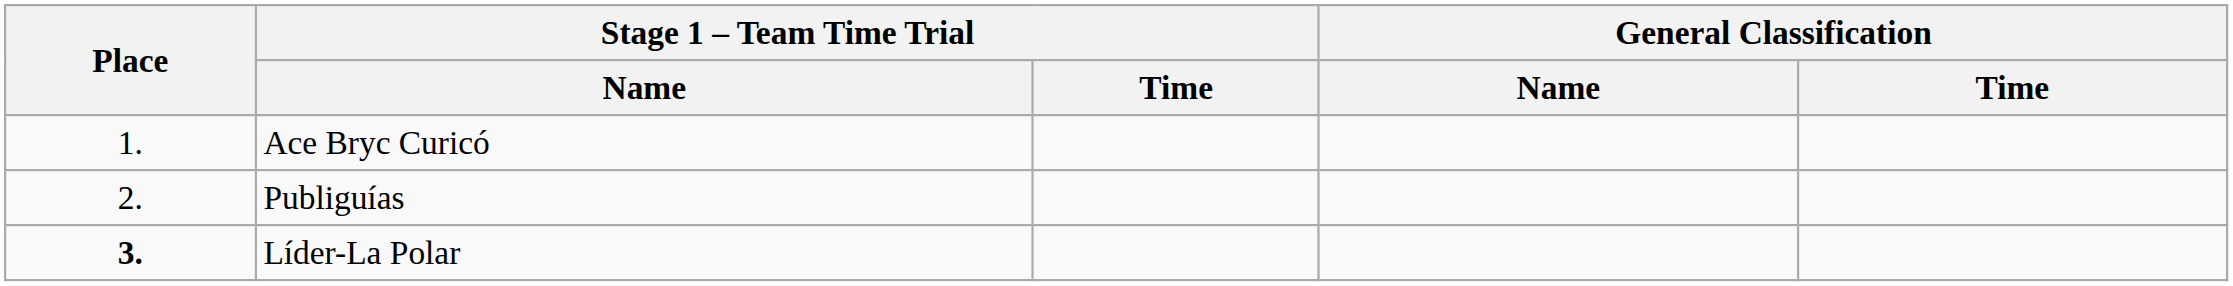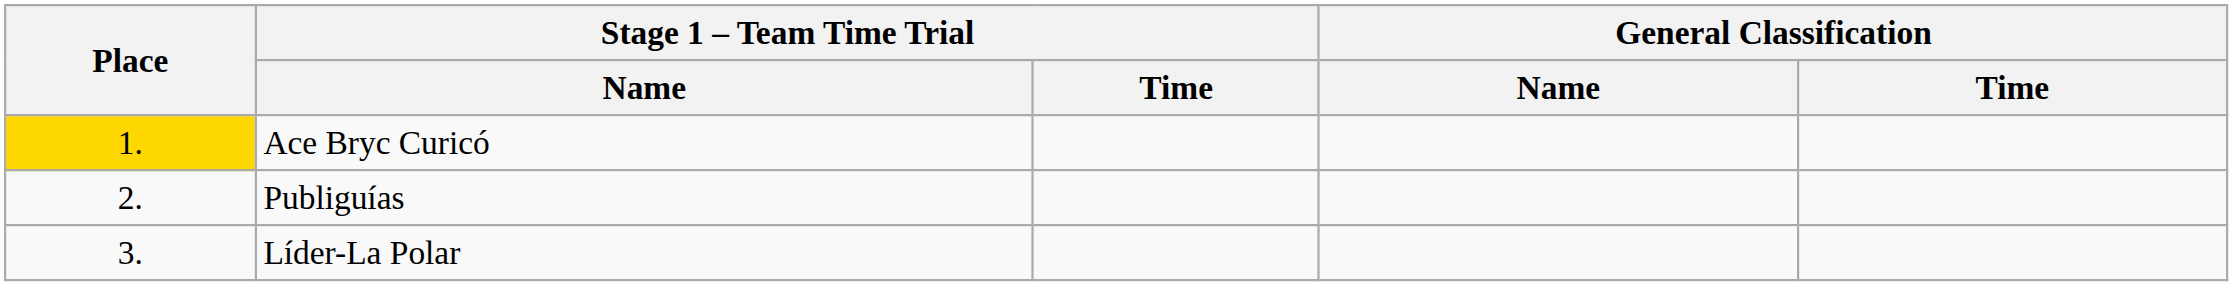(130, 142) no background -> (130, 142) gold background
(130, 252) bold -> (130, 252) normal
